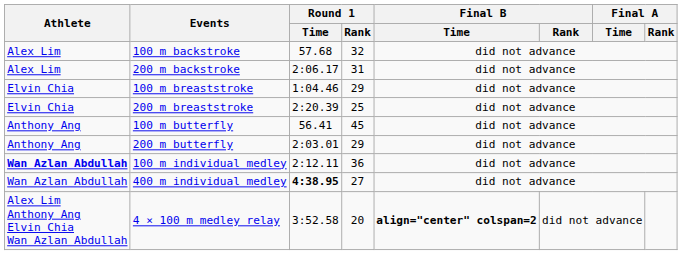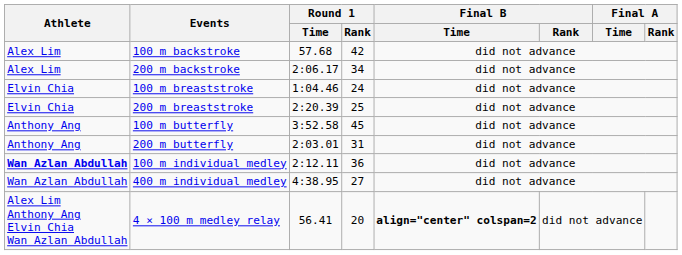(358, 51) 32 -> (358, 51) 42
(358, 70) 31 -> (358, 70) 34
(358, 88) 29 -> (358, 88) 24
(315, 126) 56.41 -> (315, 126) 3:52.58
(358, 144) 29 -> (358, 144) 31
(315, 182) bold -> (315, 182) normal
(315, 220) 3:52.58 -> (315, 220) 56.41
